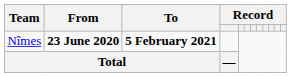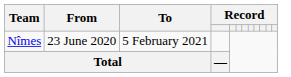(83, 41) bold -> (82, 41) normal
(171, 41) bold -> (165, 41) normal
